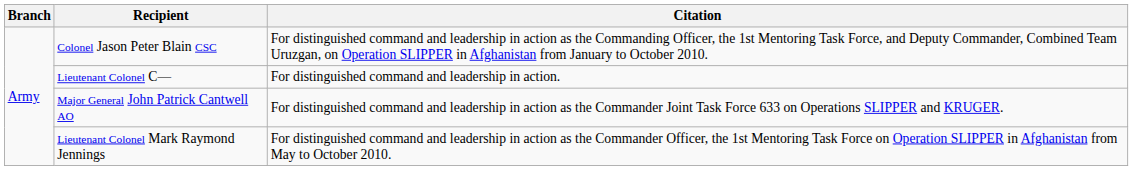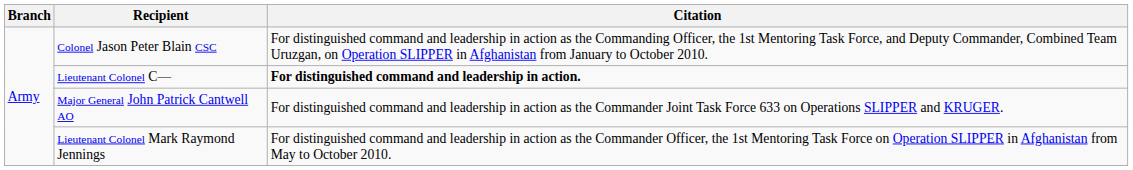(415, 77) normal -> (426, 77) bold
